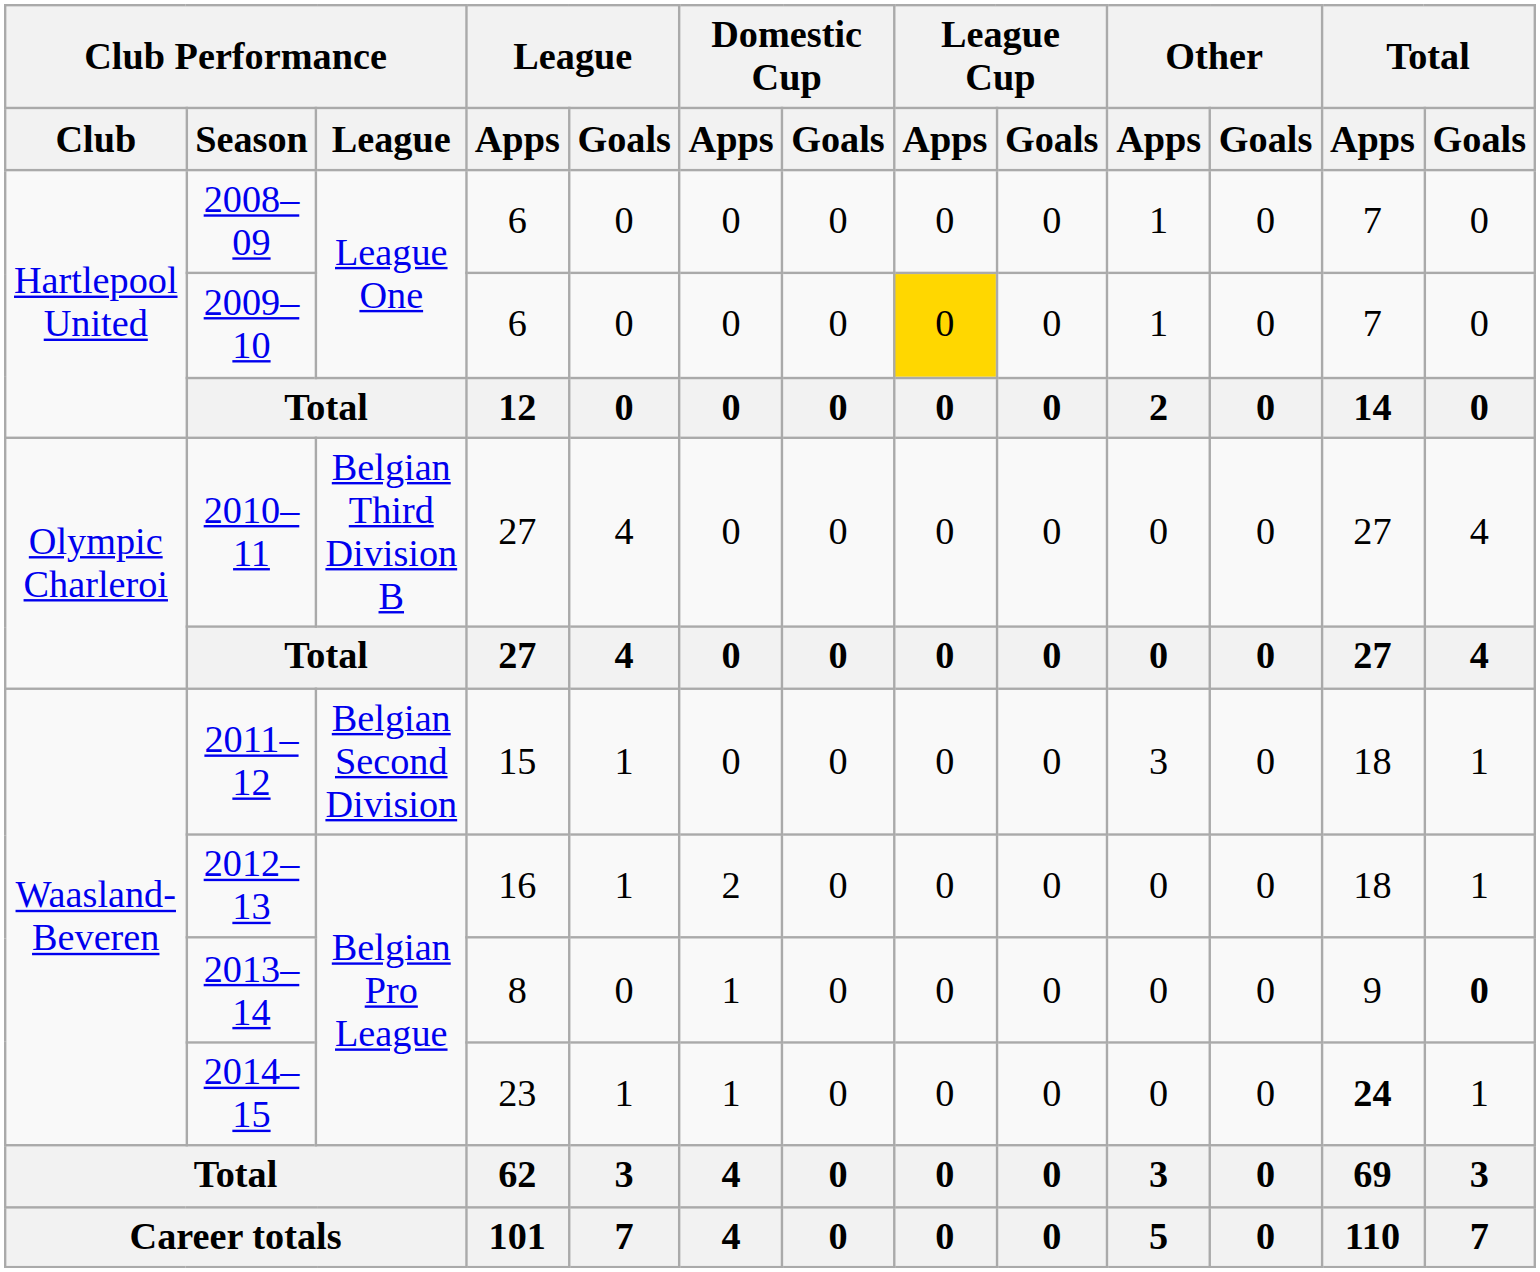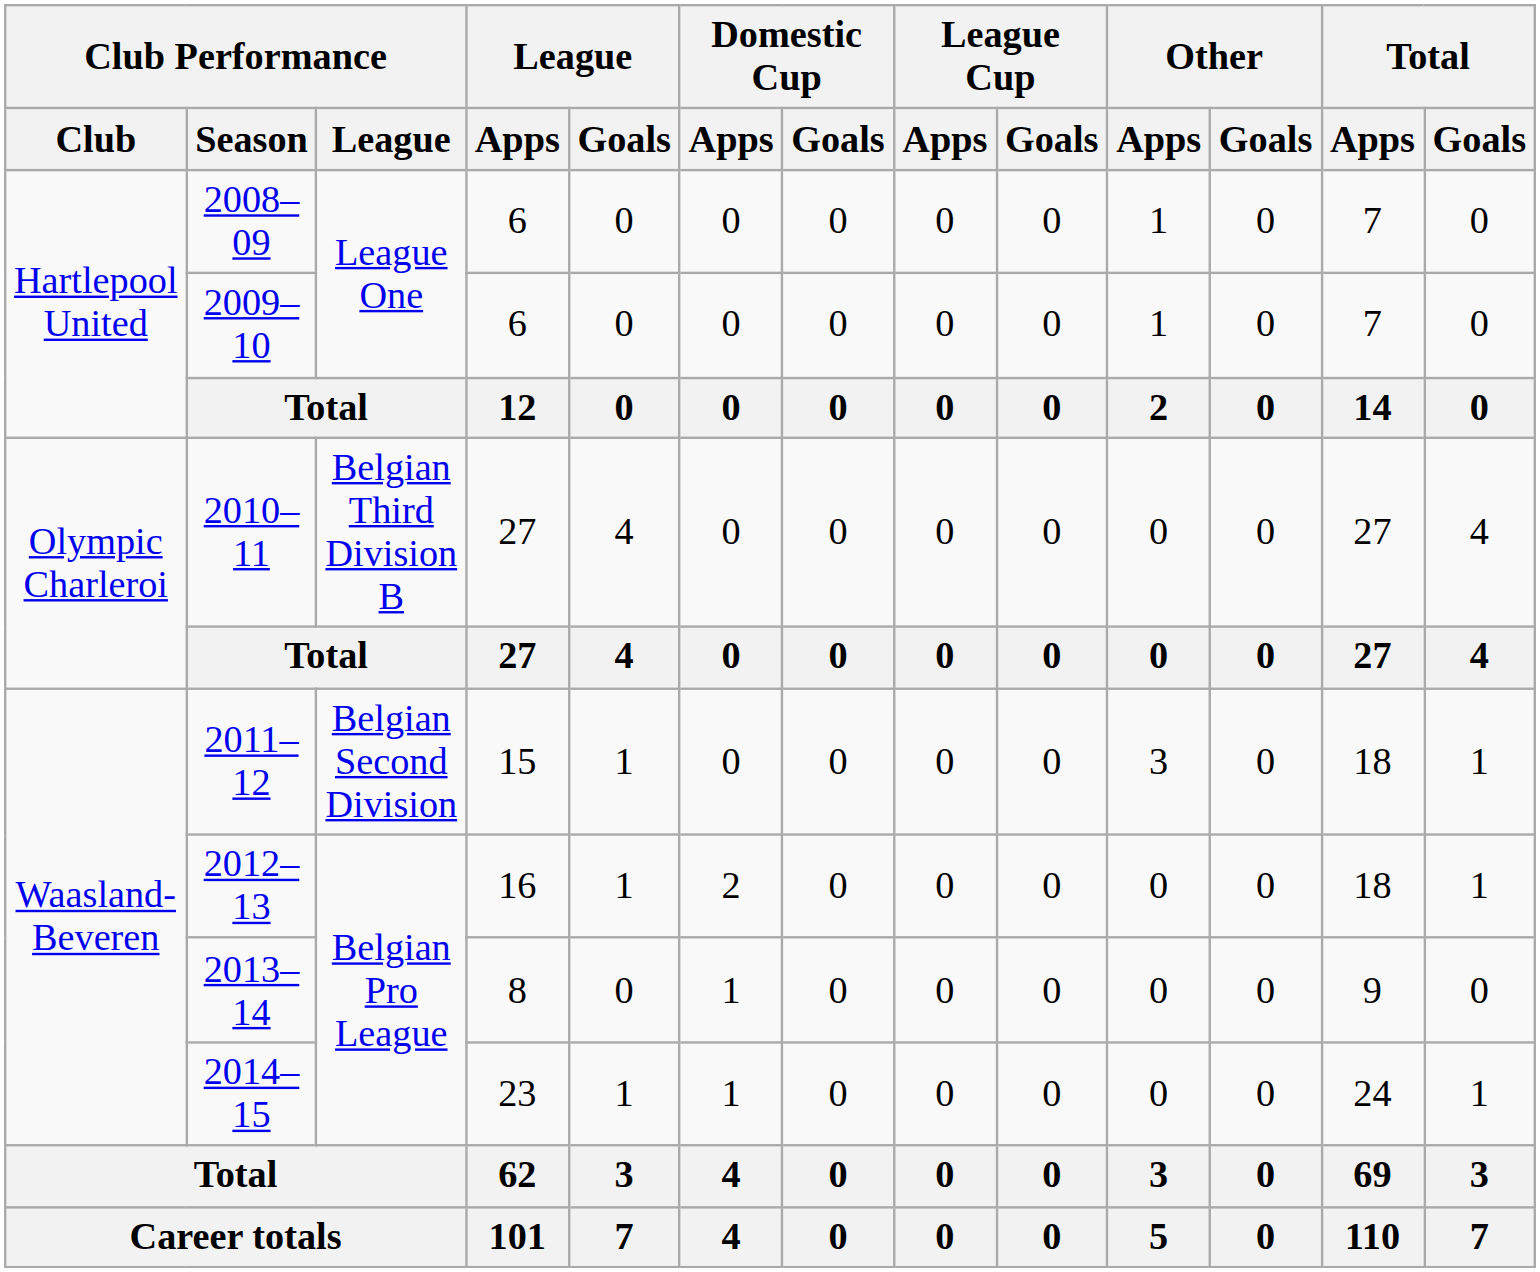(945, 324) gold background -> (945, 324) no background
(1479, 989) bold -> (1479, 989) normal
(1372, 1092) bold -> (1372, 1092) normal
